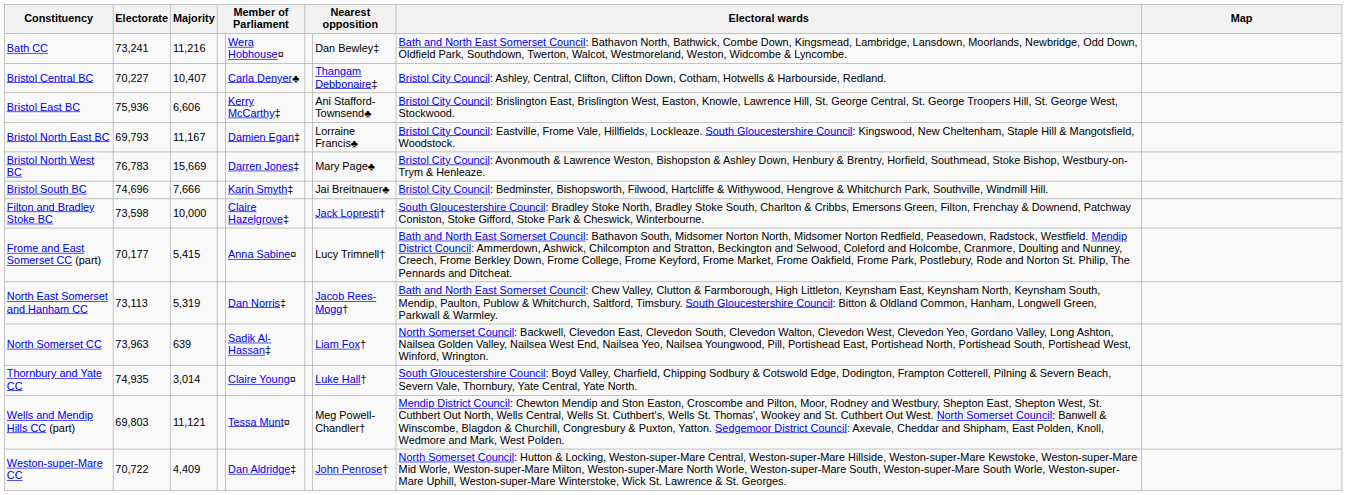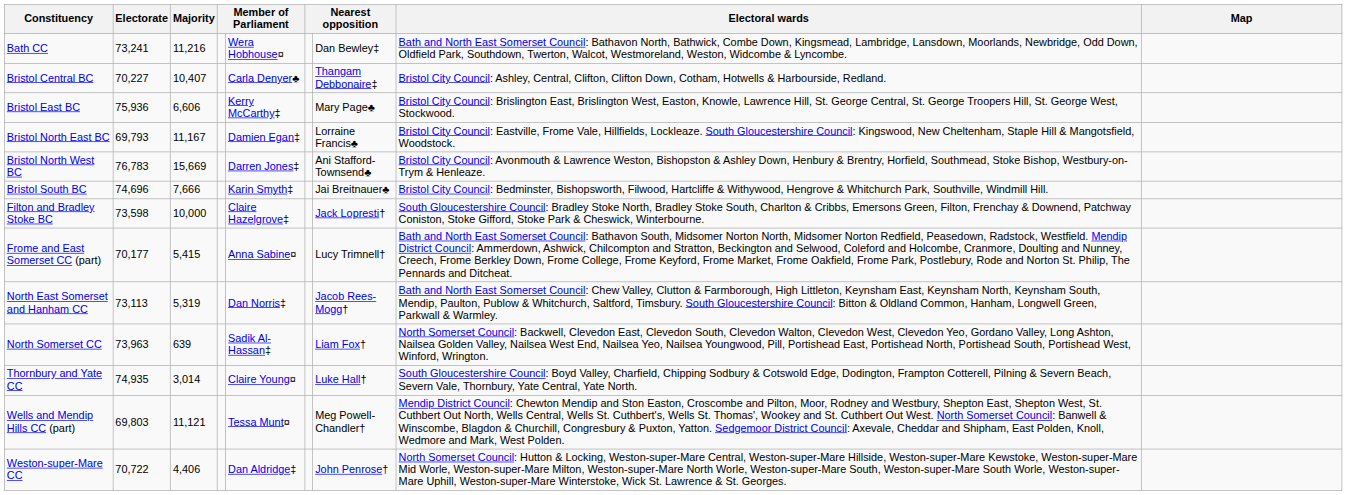(345, 107) Ani Stafford-Townsend♣ -> (345, 107) Mary Page♣
(345, 166) Mary Page♣ -> (345, 166) Ani Stafford-Townsend♣
(187, 470) 4,409 -> (187, 470) 4,406
